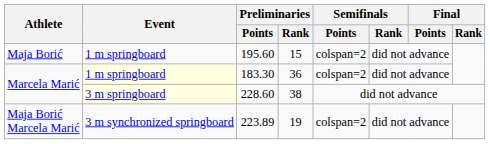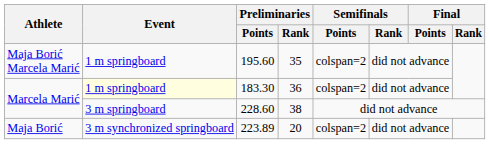(35, 54) Maja Borić -> (43, 61) Maja Borić Marcela Marić
(296, 54) 15 -> (296, 61) 35
(125, 94) lightyellow background -> (125, 109) no background
(43, 122) Maja Borić Marcela Marić -> (35, 129) Maja Borić
(296, 122) 19 -> (296, 129) 20
